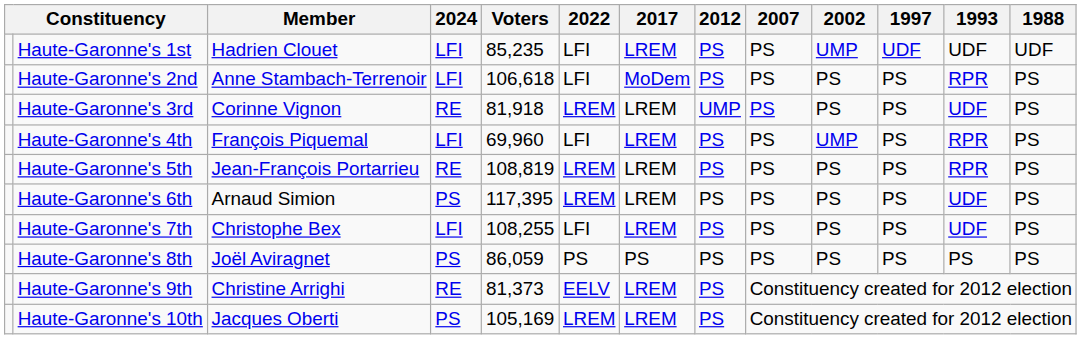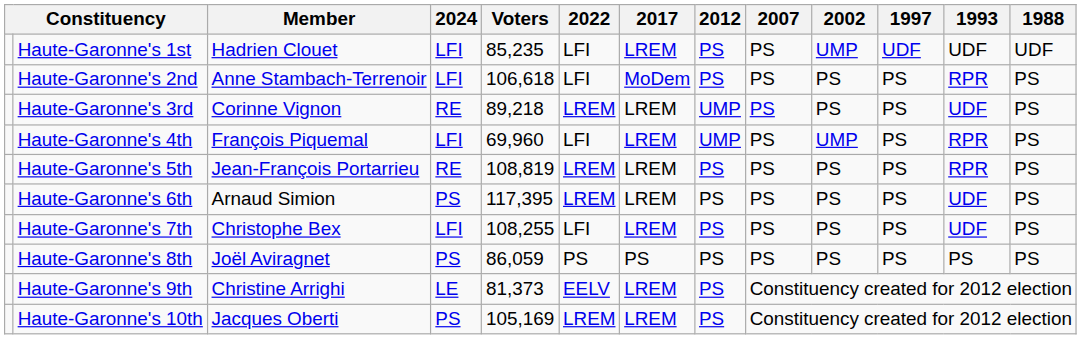(515, 109) 81,918 -> (515, 109) 89,218
(712, 139) PS -> (720, 139) UMP
(448, 288) RE -> (447, 288) LE
